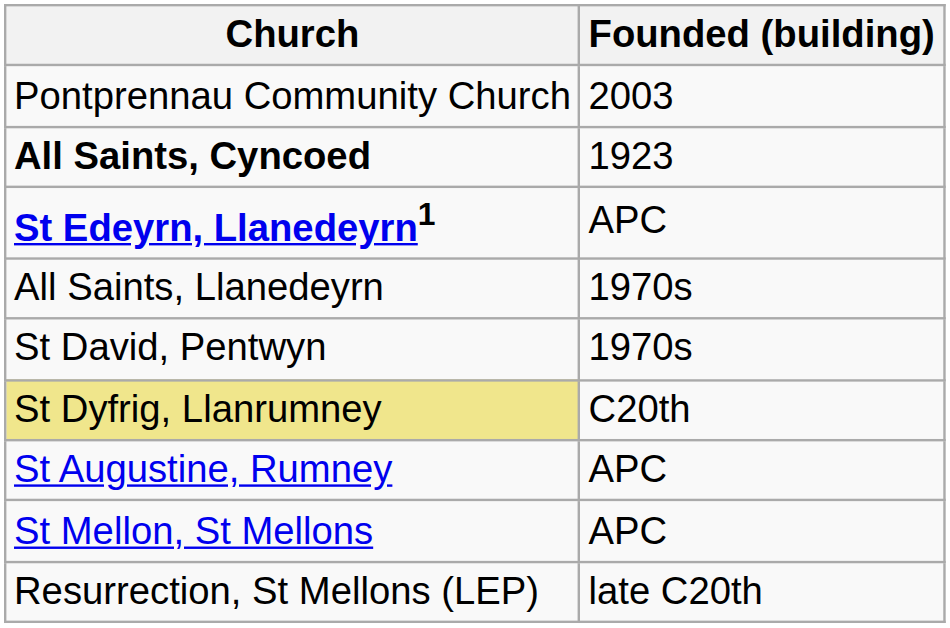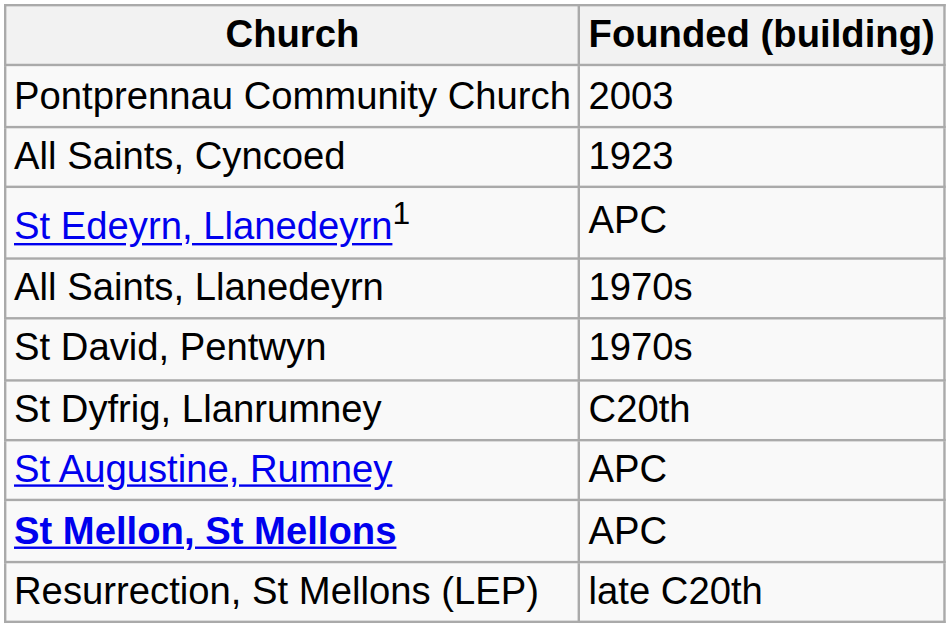(193, 156) bold -> (180, 156) normal
(225, 221) bold -> (212, 221) normal
(198, 409) khaki background -> (198, 409) no background
(194, 530) normal -> (205, 530) bold
